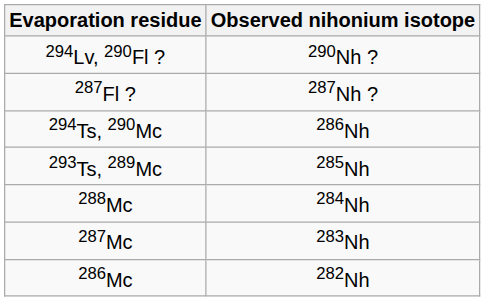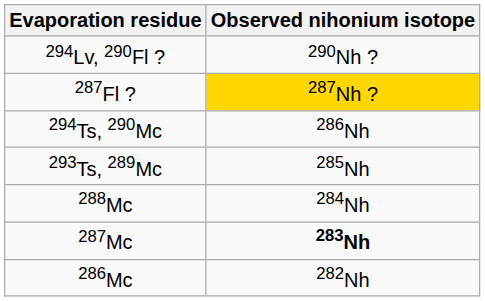(343, 91) no background -> (343, 91) gold background
(343, 240) normal -> (343, 240) bold
